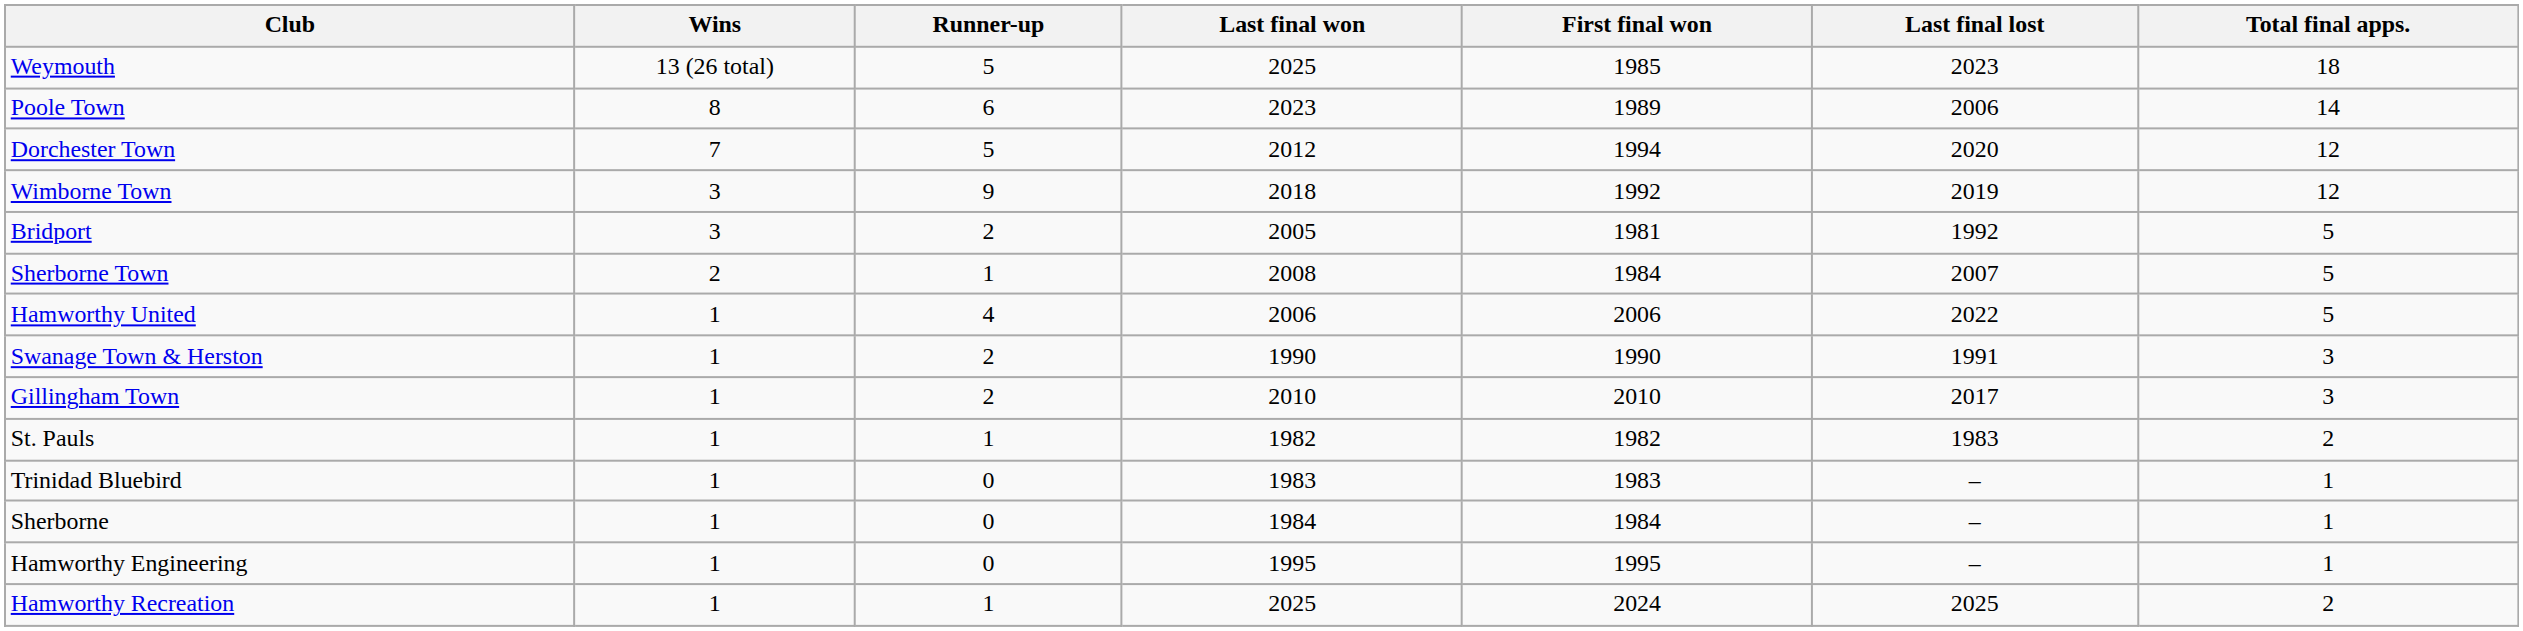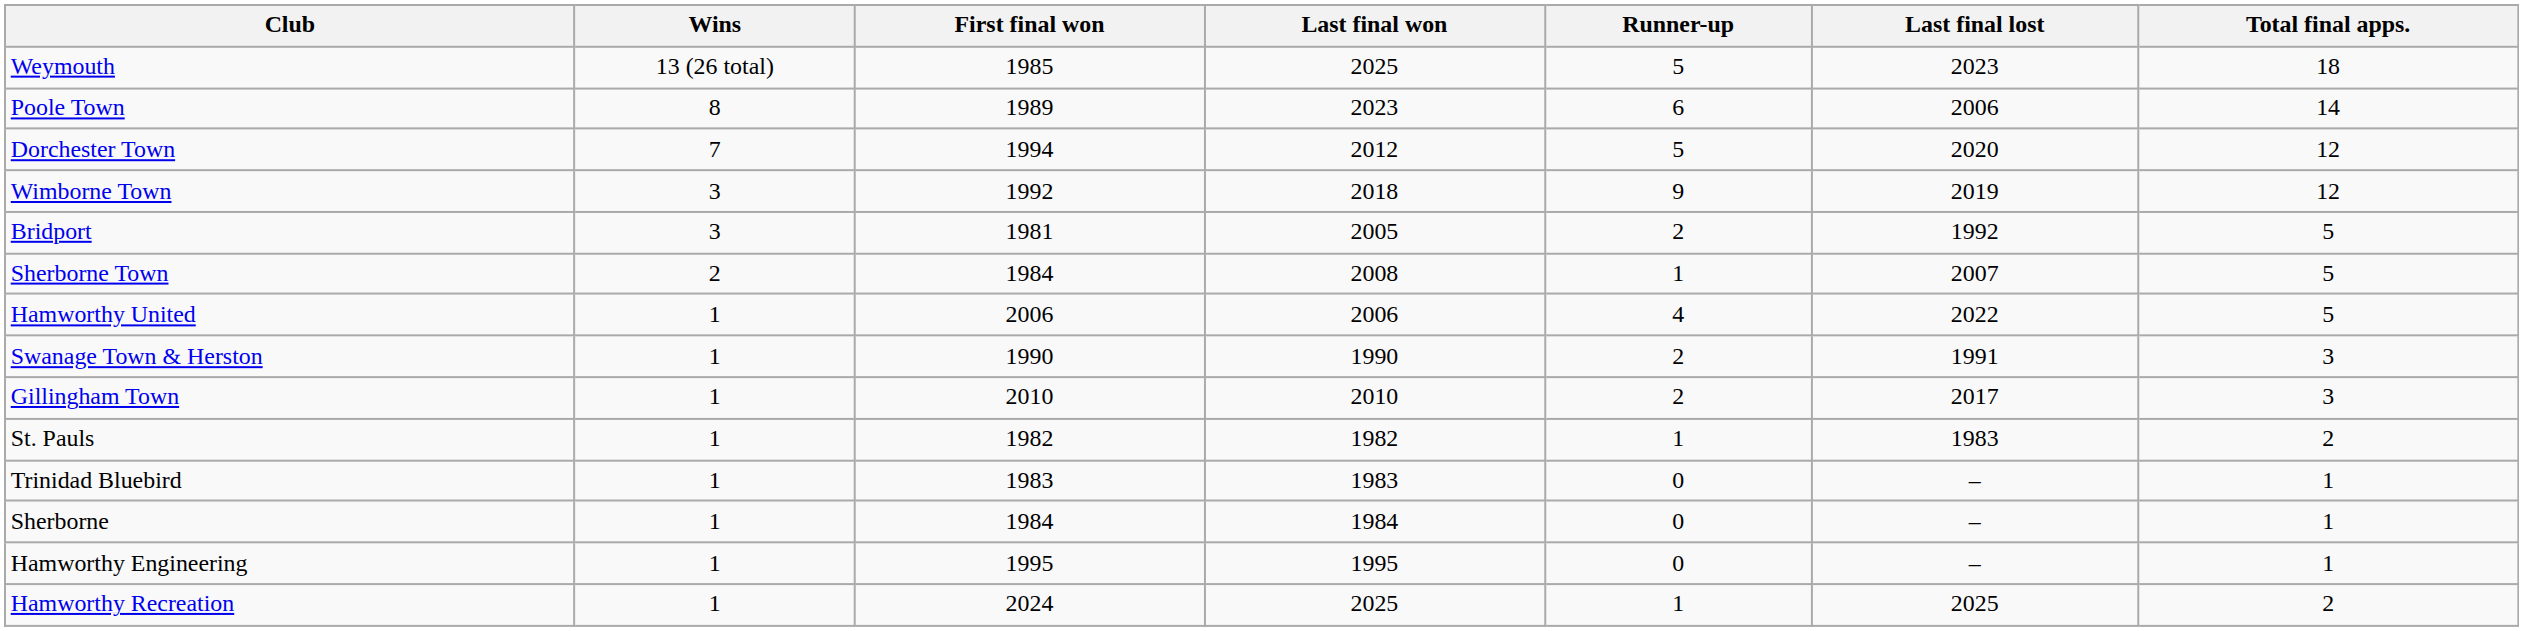columns swapped: (1637, 25) <-> (988, 25)
